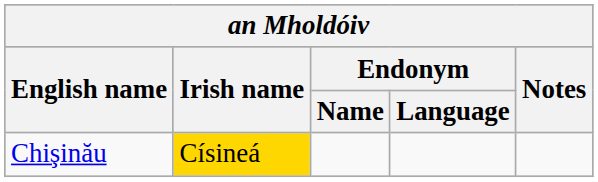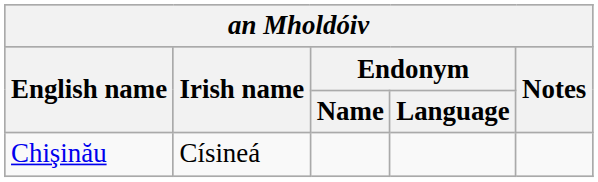(220, 153) gold background -> (220, 153) no background
